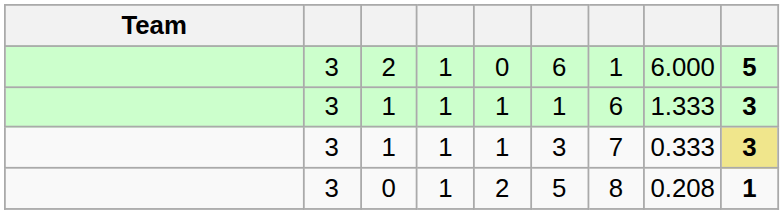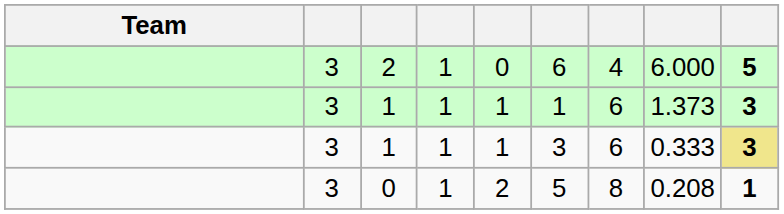(616, 66) 1 -> (616, 66) 4
(683, 107) 1.333 -> (683, 107) 1.373
(616, 148) 7 -> (616, 148) 6
